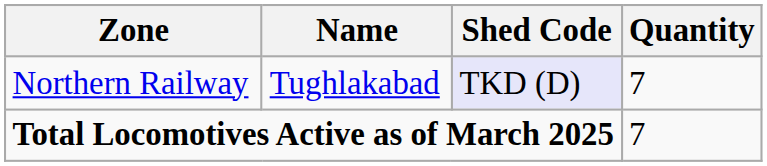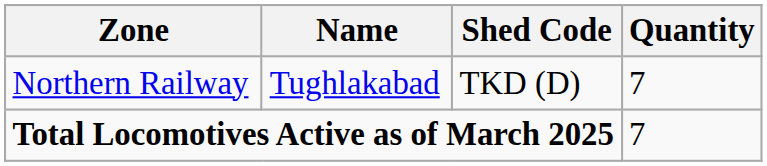(520, 82) lavender background -> (520, 82) no background
